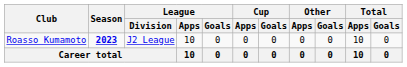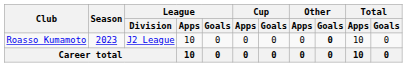(106, 40) bold -> (106, 40) normal
(330, 40) normal -> (330, 40) bold
